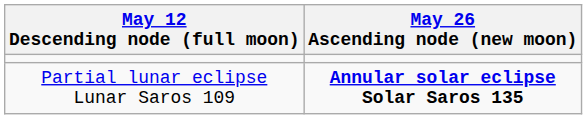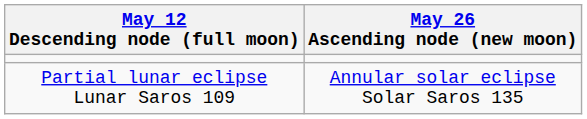(443, 88) bold -> (443, 88) normal
